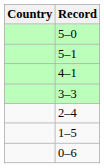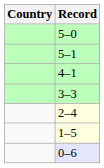(67, 113) no background -> (67, 113) lightyellow background
(67, 133) no background -> (67, 133) lightyellow background
(67, 152) no background -> (67, 152) lavender background
